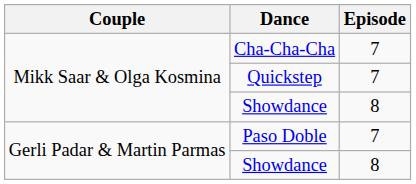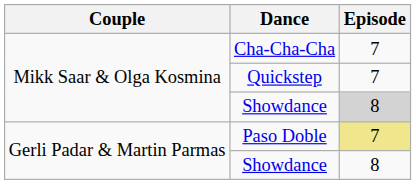(375, 106) no background -> (375, 106) lightgrey background
(375, 135) no background -> (375, 135) khaki background
